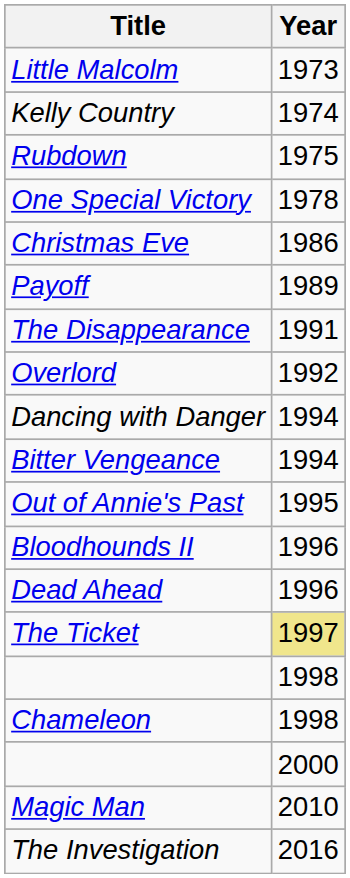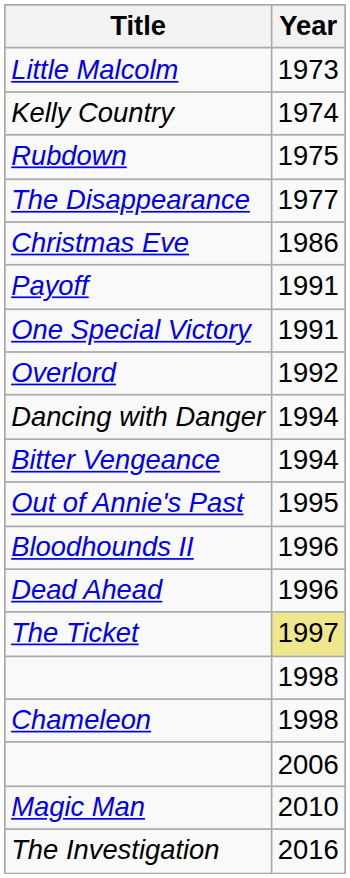(131, 199) One Special Victory -> (131, 199) The Disappearance
(308, 199) 1978 -> (308, 199) 1977
(308, 286) 1989 -> (308, 286) 1991
(131, 329) The Disappearance -> (131, 329) One Special Victory
(308, 763) 2000 -> (308, 763) 2006
